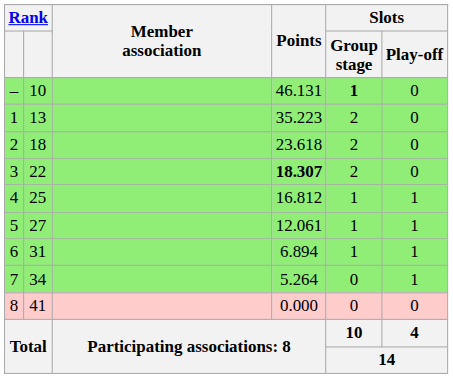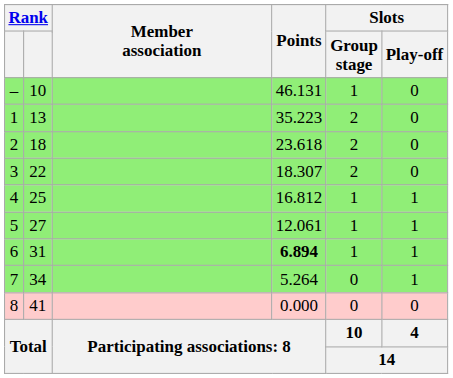(354, 90) bold -> (354, 90) normal
(299, 171) bold -> (299, 171) normal
(299, 252) normal -> (299, 252) bold
